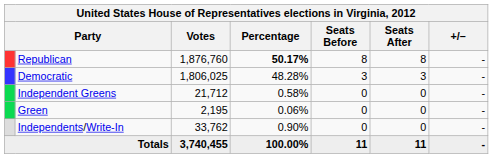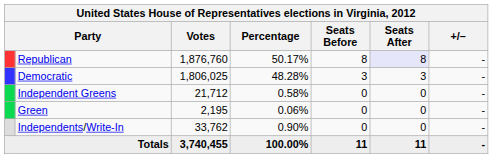(290, 59) bold -> (290, 59) normal
(423, 59) no background -> (423, 59) lavender background
